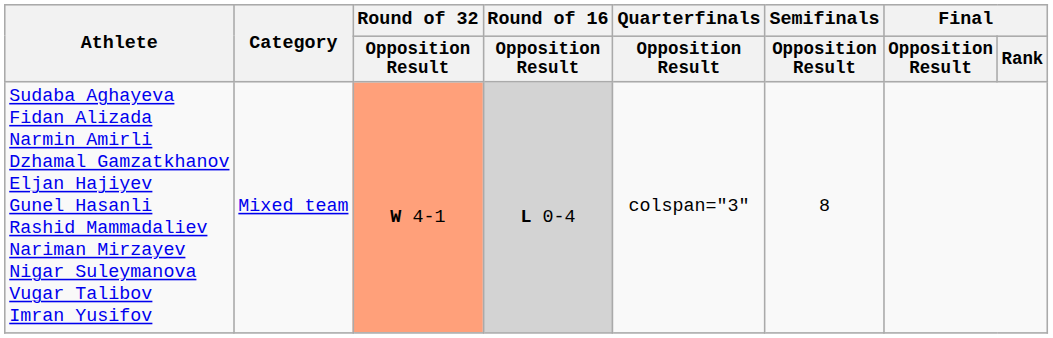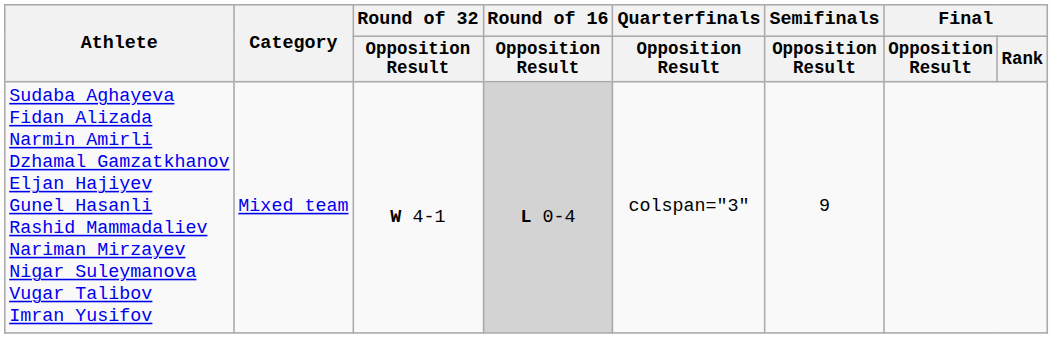(418, 218) lightsalmon background -> (418, 218) no background
(824, 207) 8 -> (824, 207) 9
